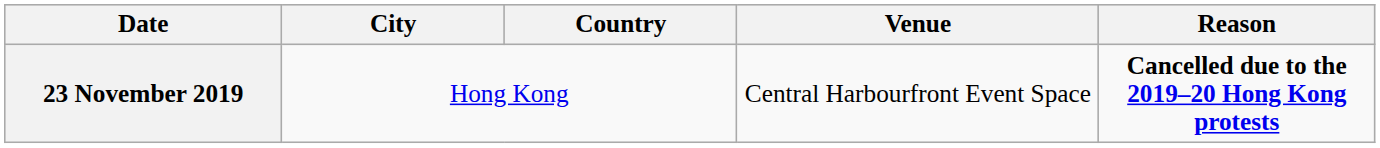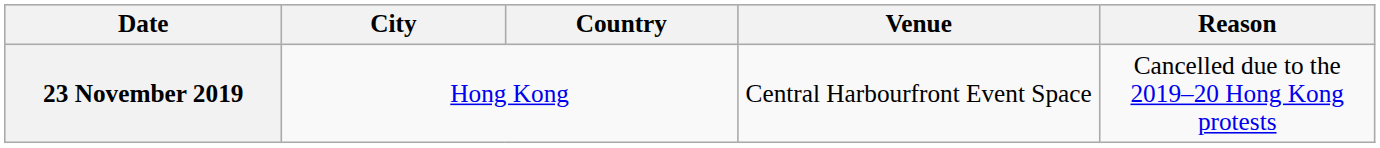(1237, 93) bold -> (1237, 93) normal
